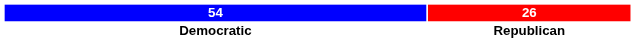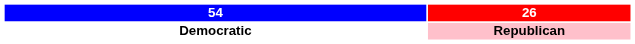(529, 31) no background -> (529, 31) pink background
